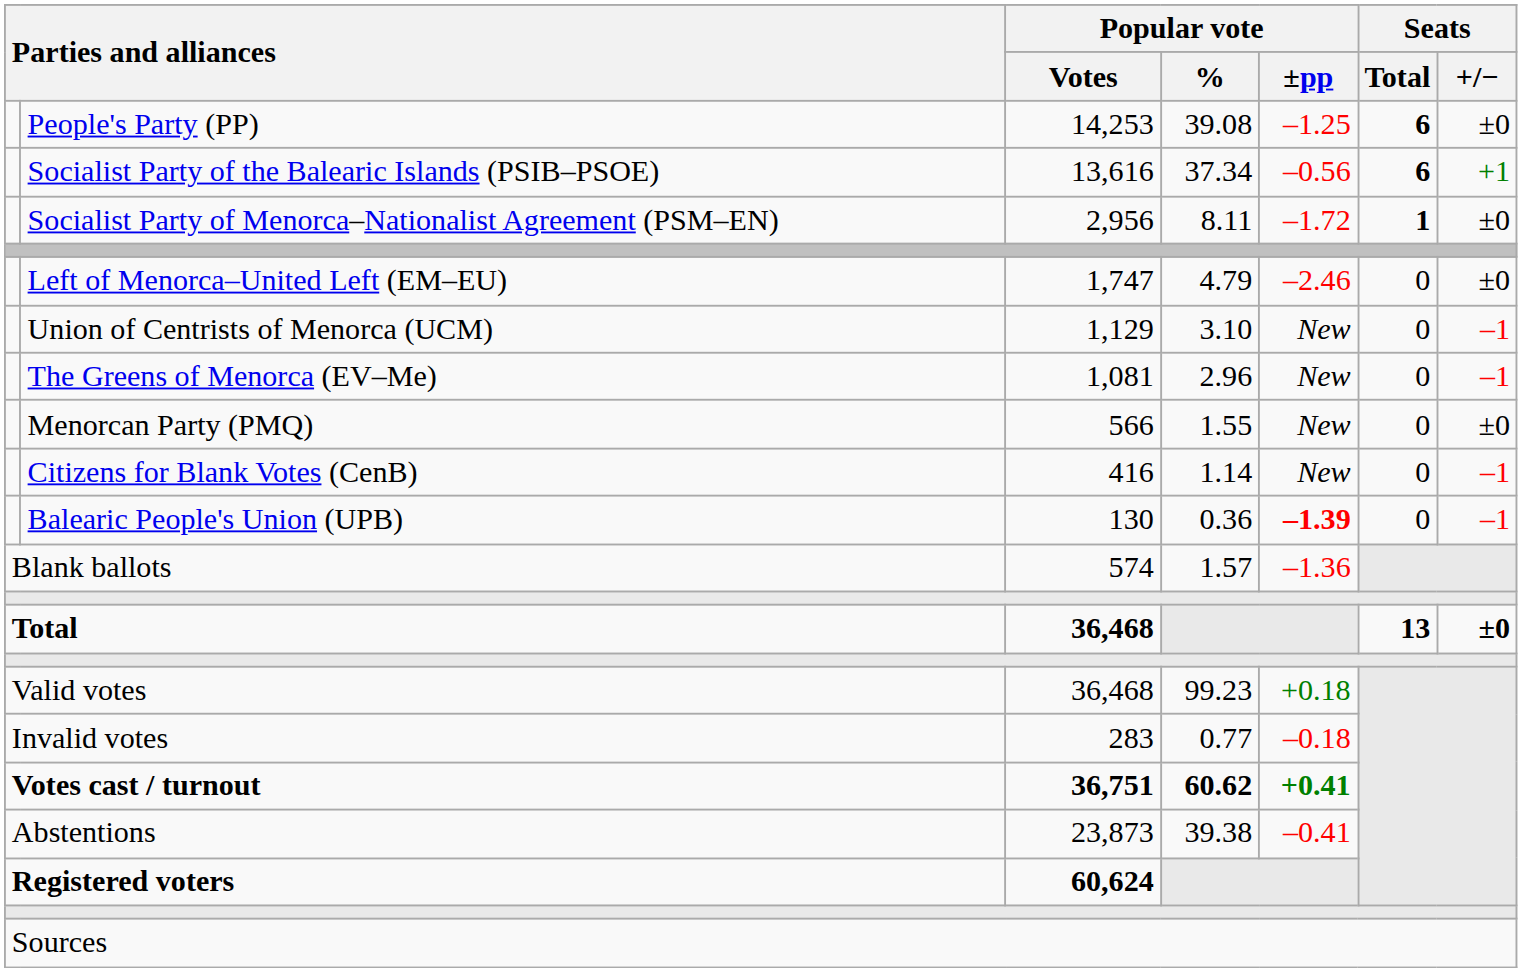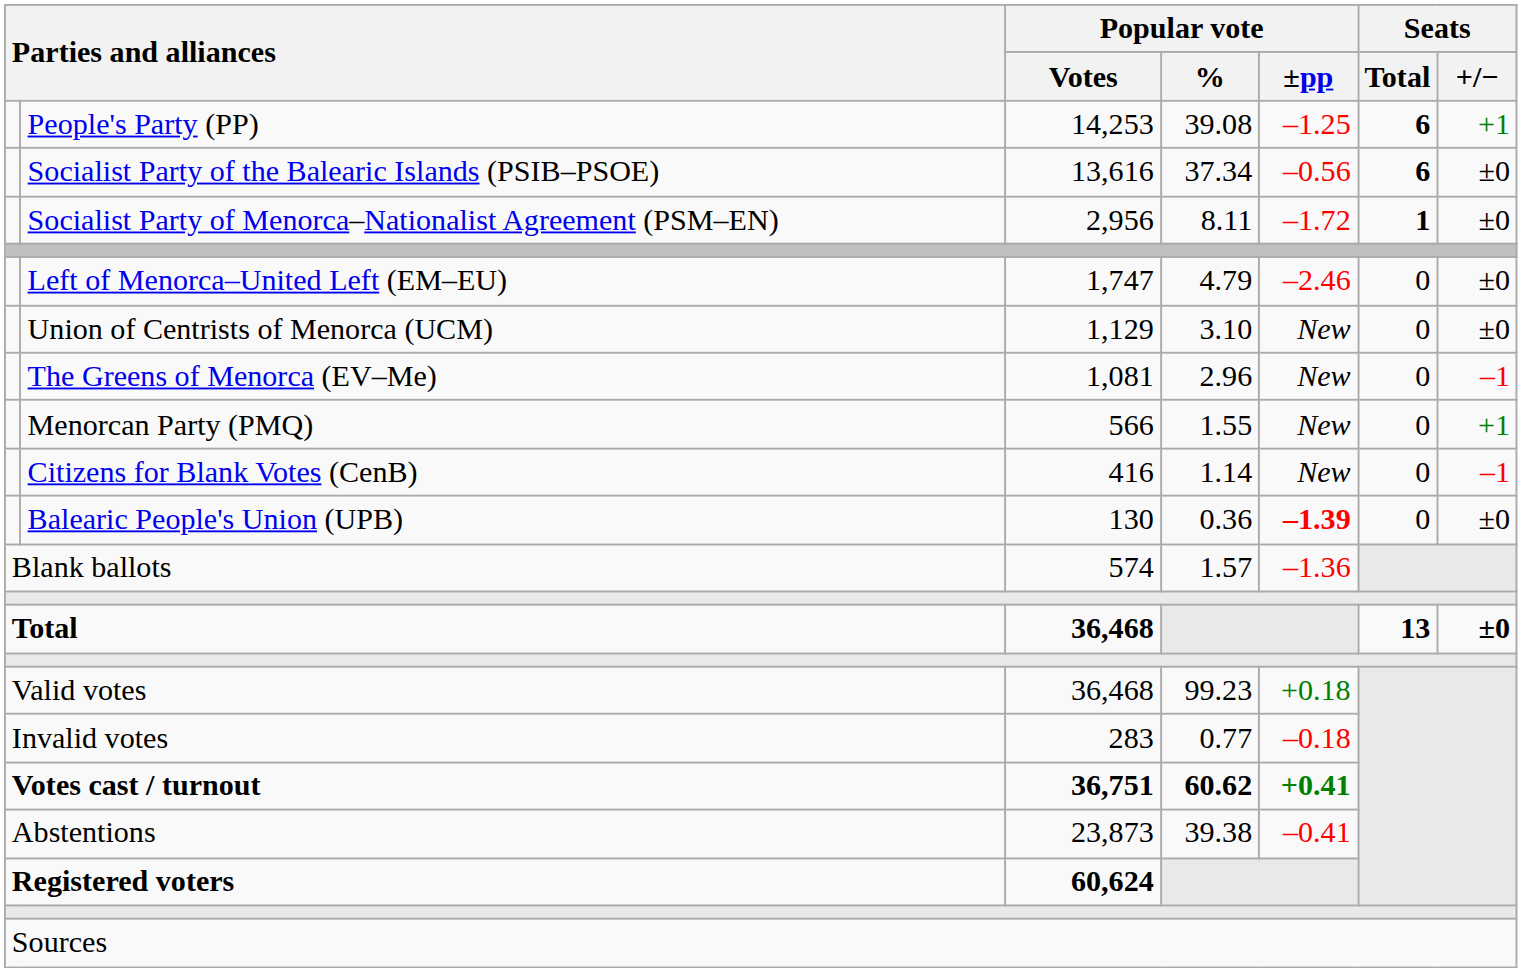(1494, 123) ±0 -> (1494, 123) +1
(1494, 171) +1 -> (1494, 171) ±0
(1495, 328) –1 -> (1494, 328) ±0
(1494, 423) ±0 -> (1494, 423) +1
(1495, 519) –1 -> (1494, 519) ±0
